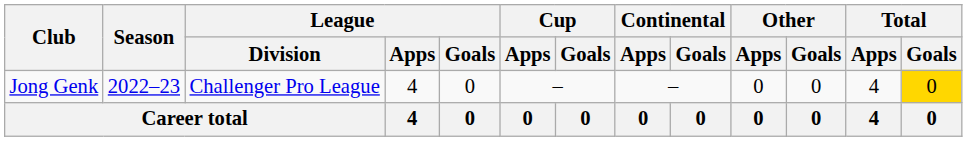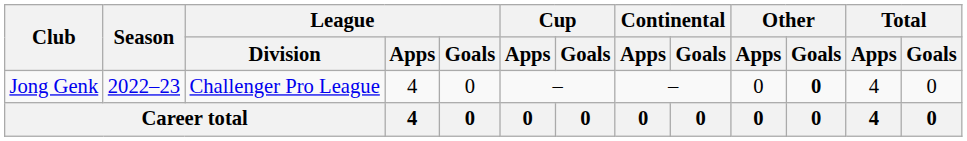(816, 86) normal -> (816, 86) bold
(932, 86) gold background -> (932, 86) no background
